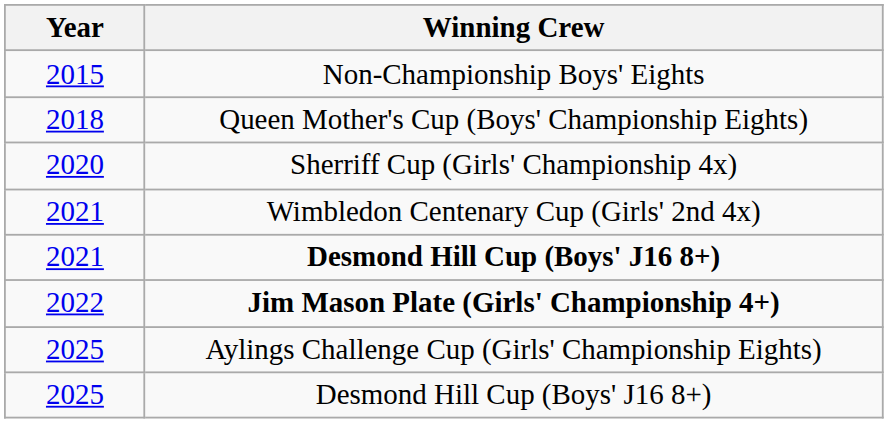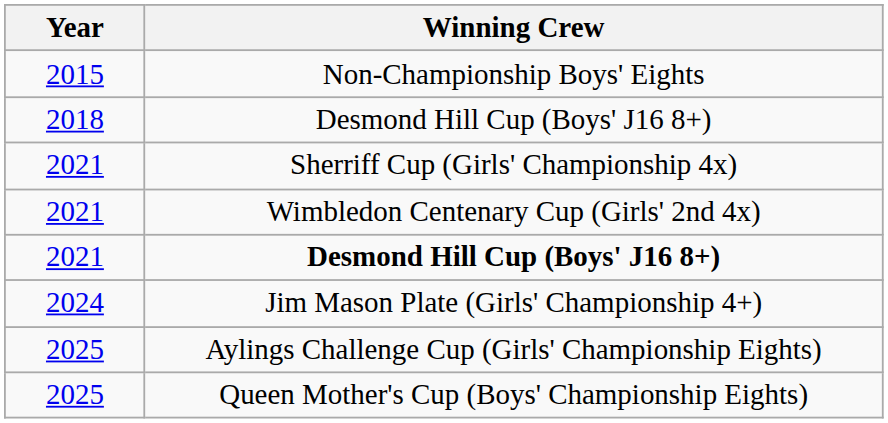(514, 119) Queen Mother's Cup (Boys' Championship Eights) -> (514, 119) Desmond Hill Cup (Boys' J16 8+)
(75, 165) 2020 -> (75, 165) 2021
(75, 303) 2022 -> (75, 303) 2024
(514, 303) bold -> (514, 303) normal
(514, 394) Desmond Hill Cup (Boys' J16 8+) -> (514, 394) Queen Mother's Cup (Boys' Championship Eights)
